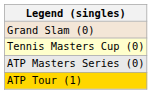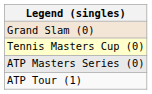(44, 81) gold background -> (44, 81) no background
